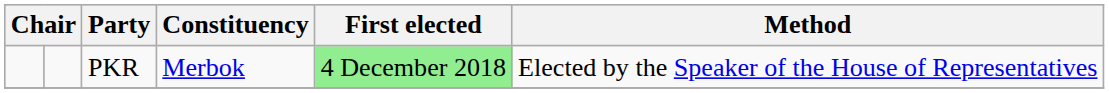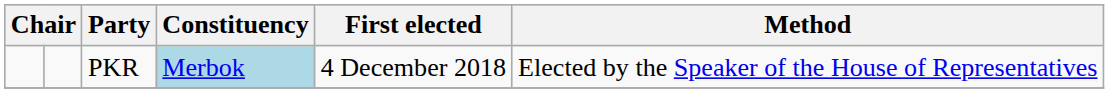(204, 66) no background -> (204, 66) lightblue background
(413, 66) lightgreen background -> (413, 66) no background
